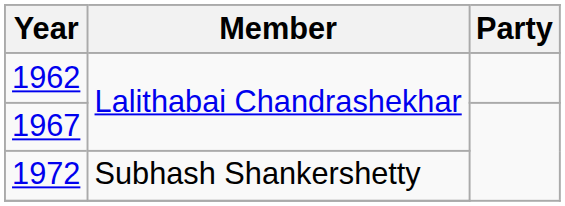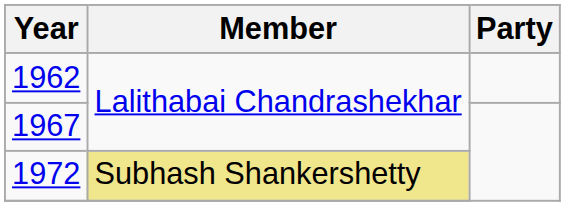(258, 175) no background -> (258, 175) khaki background
